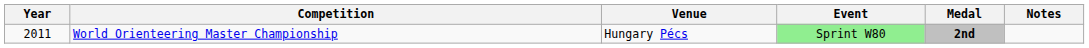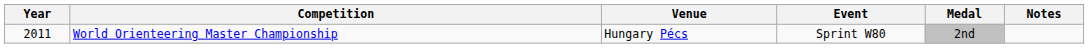(851, 33) lightgreen background -> (851, 33) no background
(965, 33) bold -> (965, 33) normal
